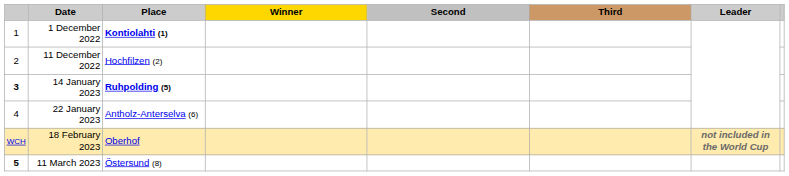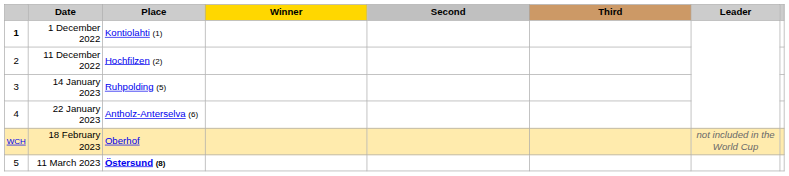(16, 33) normal -> (16, 33) bold
(136, 33) bold -> (134, 33) normal
(16, 87) bold -> (16, 87) normal
(138, 87) bold -> (135, 87) normal
(736, 141) bold -> (736, 141) normal
(16, 162) bold -> (16, 162) normal
(133, 162) normal -> (135, 162) bold
